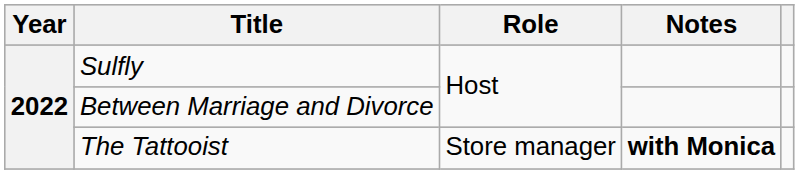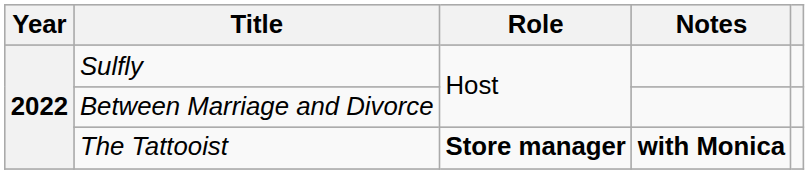(531, 147) normal -> (536, 147) bold
